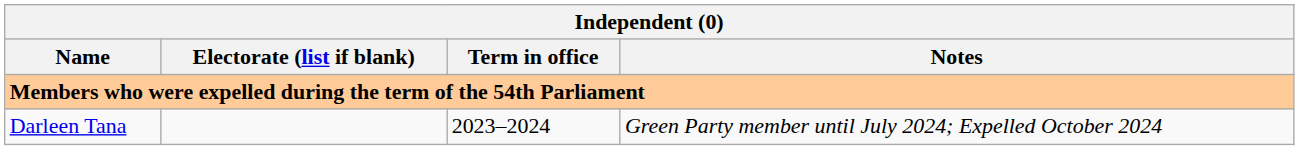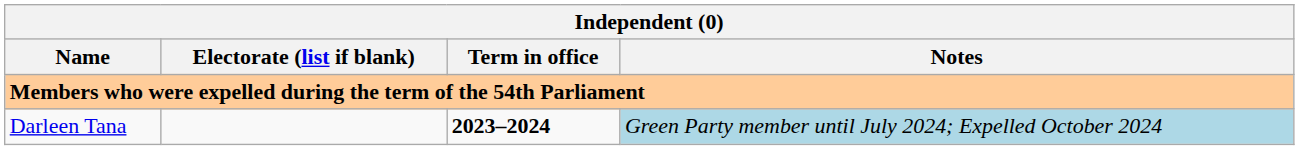(501, 126) normal -> (501, 126) bold
(894, 126) no background -> (894, 126) lightblue background
